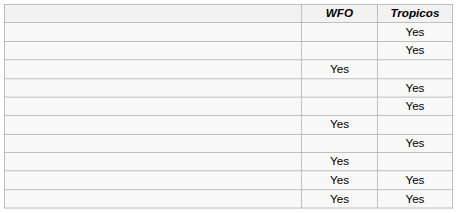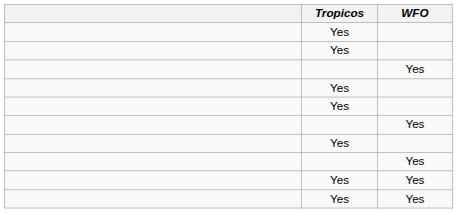columns swapped: (415, 13) <-> (339, 13)
